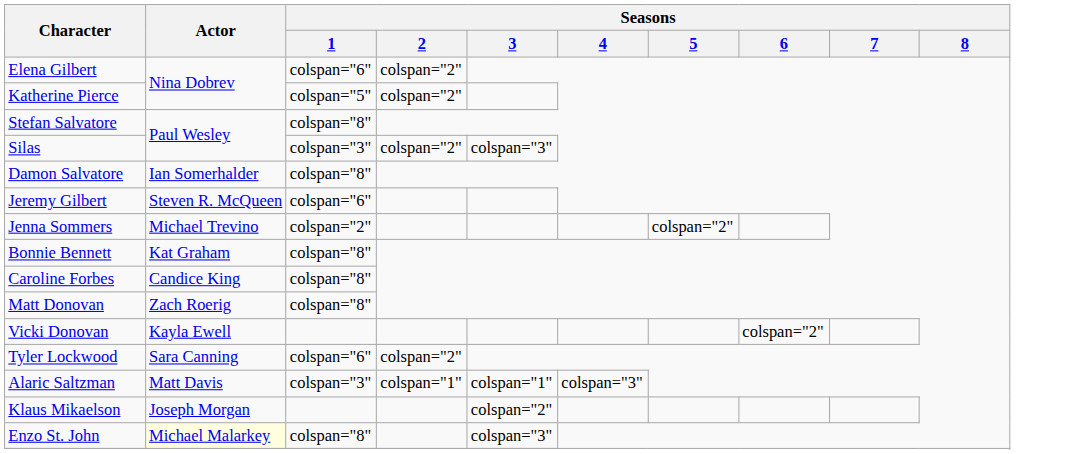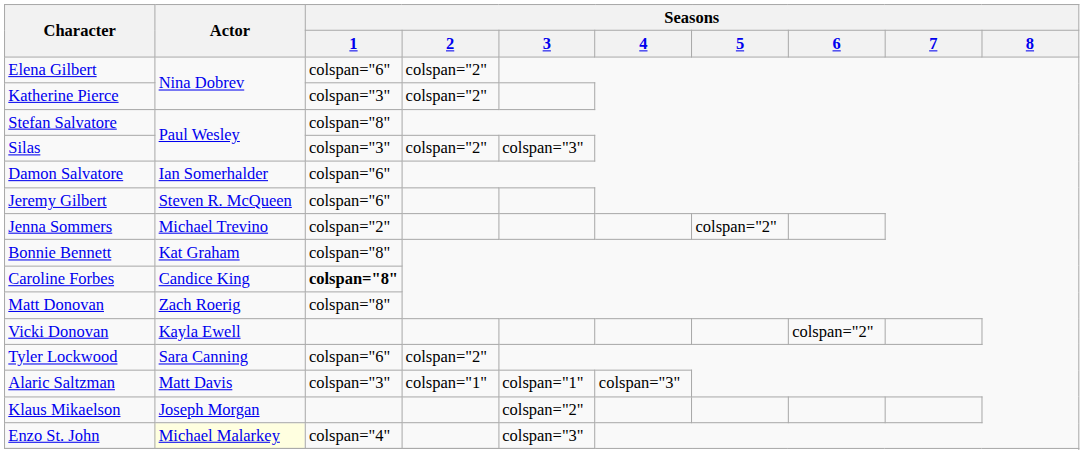(331, 95) colspan="5" -> (350, 95) colspan="3"
(331, 174) colspan="8" -> (350, 174) colspan="6"
(331, 278) normal -> (353, 278) bold
(331, 435) colspan="8" -> (350, 435) colspan="4"
